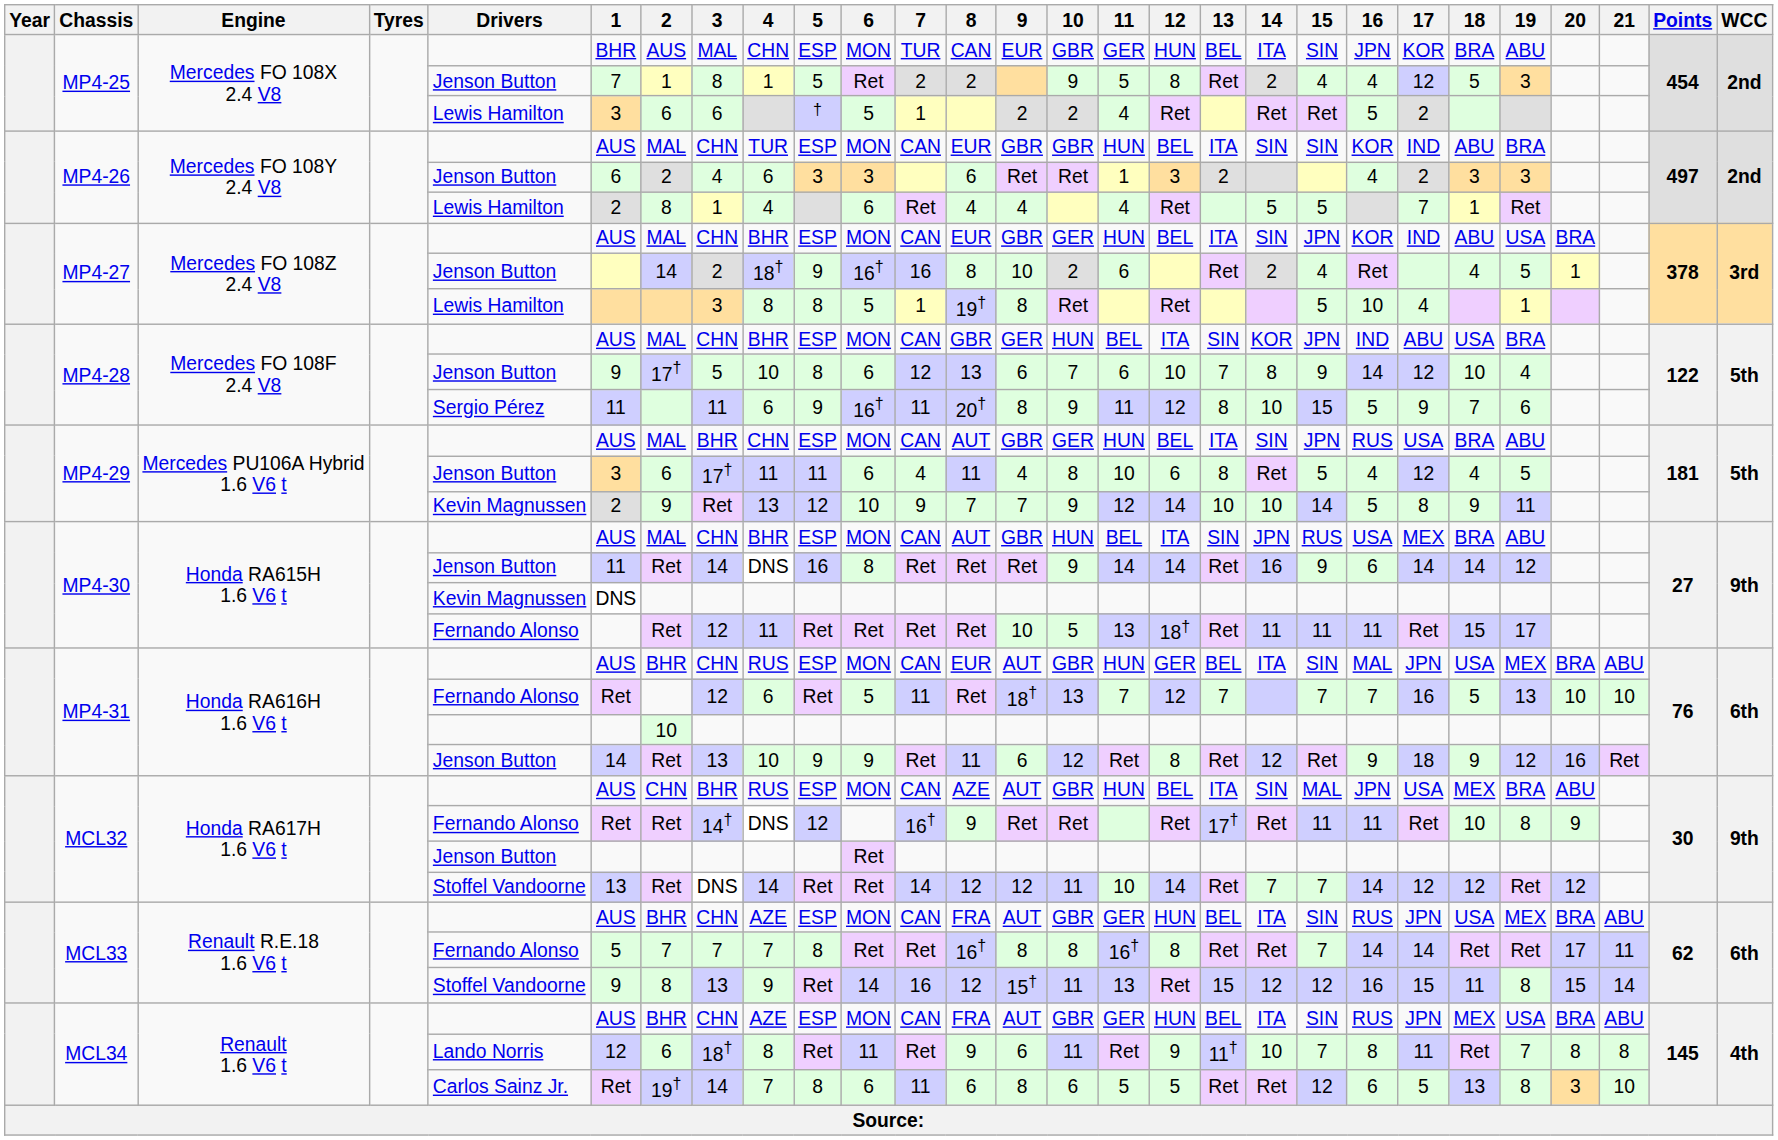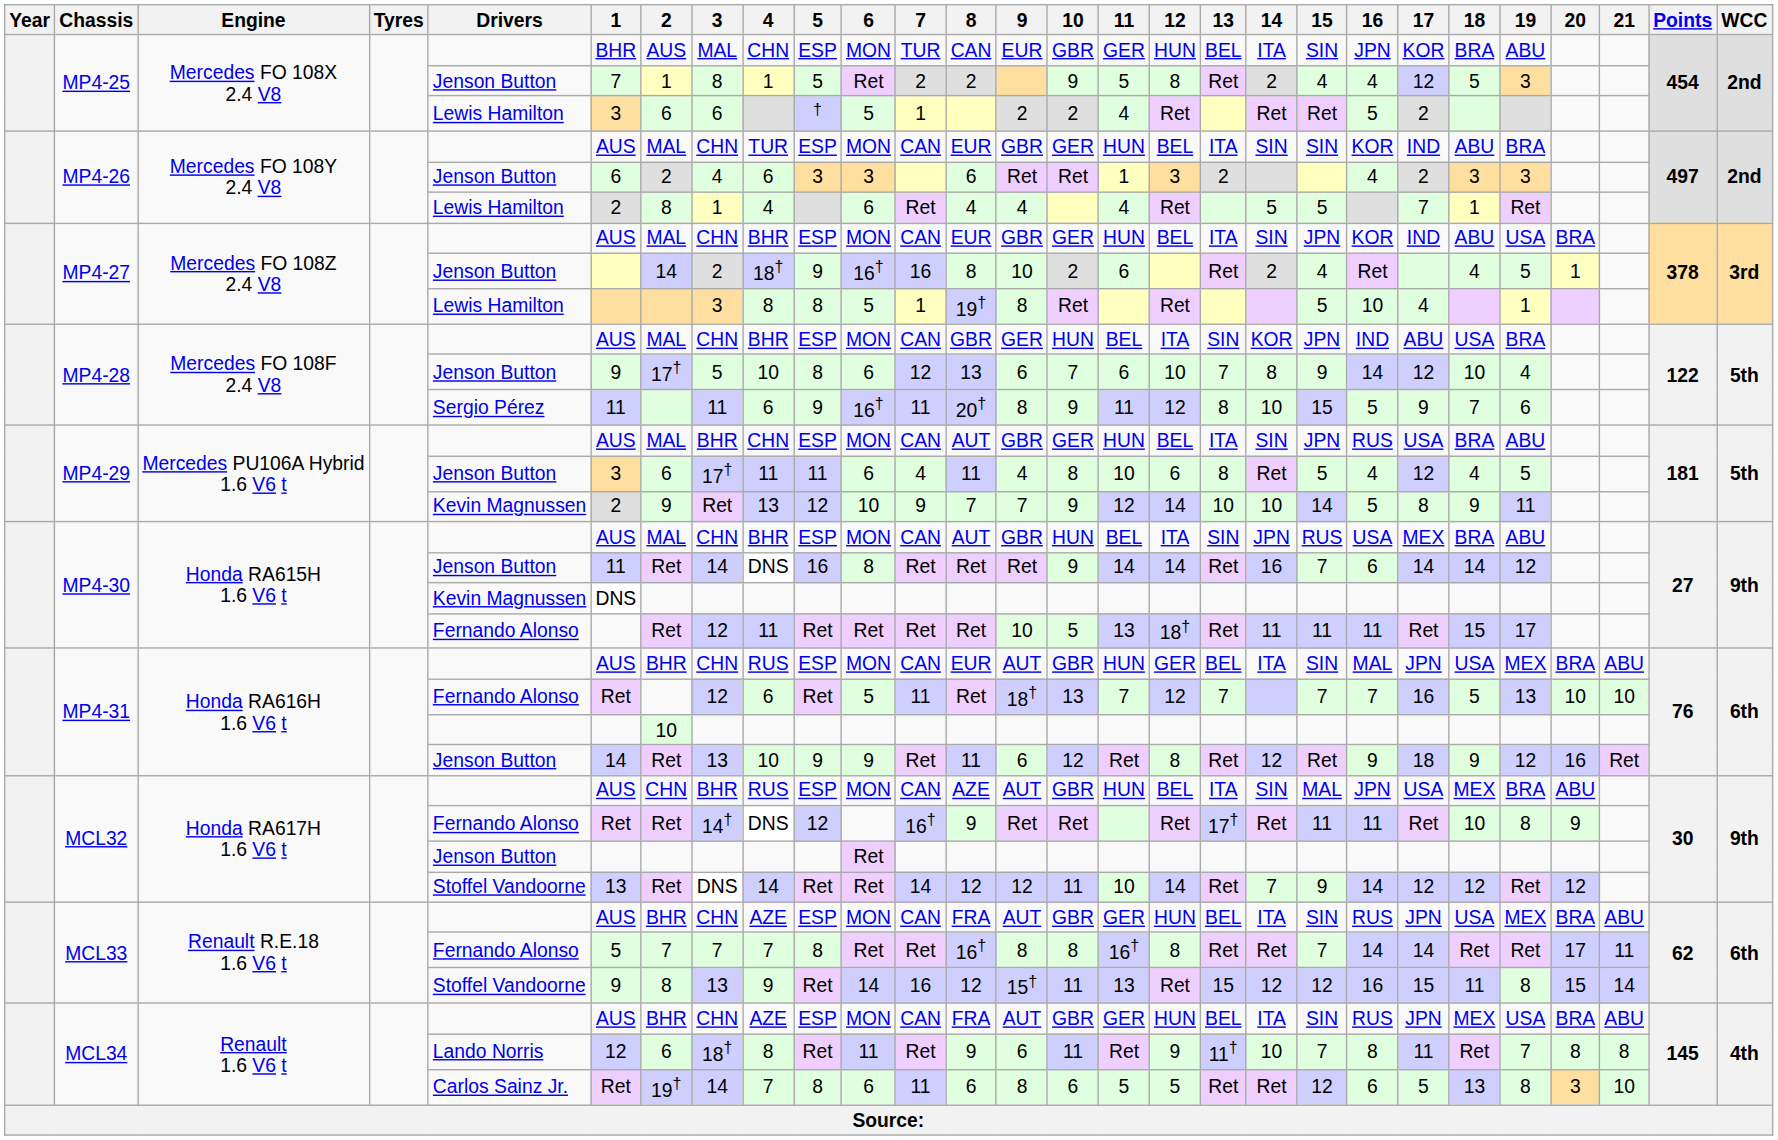(1073, 146) GBR -> (1073, 146) GER
(1322, 567) 9 -> (1322, 567) 7
(1322, 887) 7 -> (1322, 887) 9
